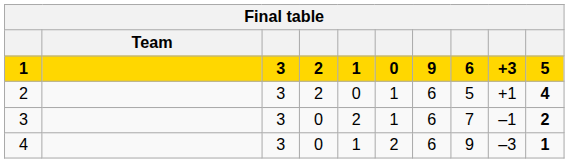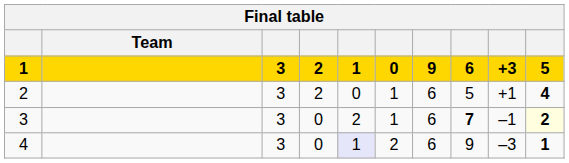(469, 119) normal -> (469, 119) bold
(545, 119) no background -> (545, 119) lightyellow background
(356, 145) no background -> (356, 145) lavender background
